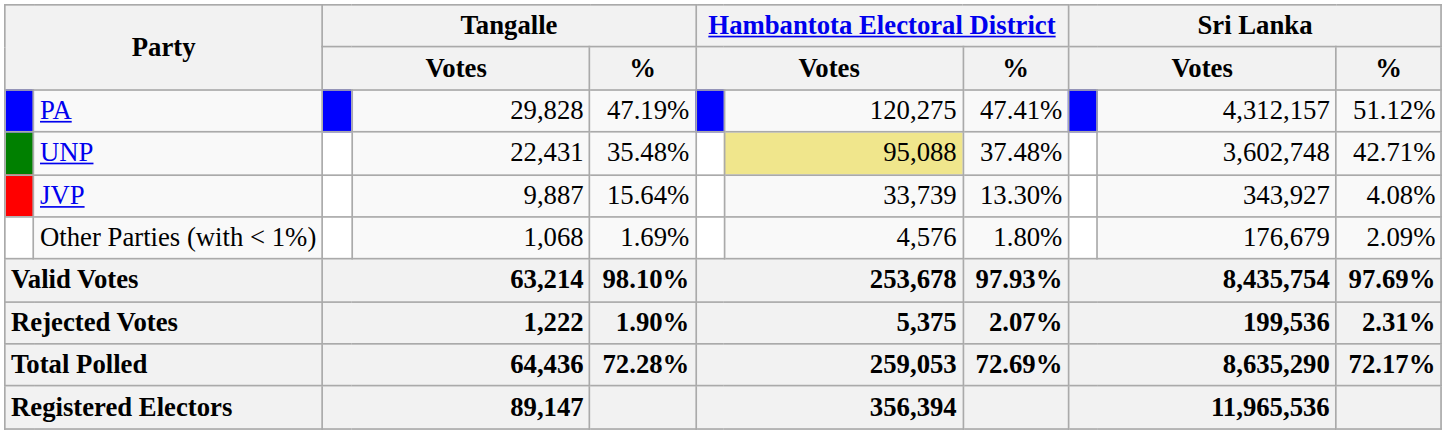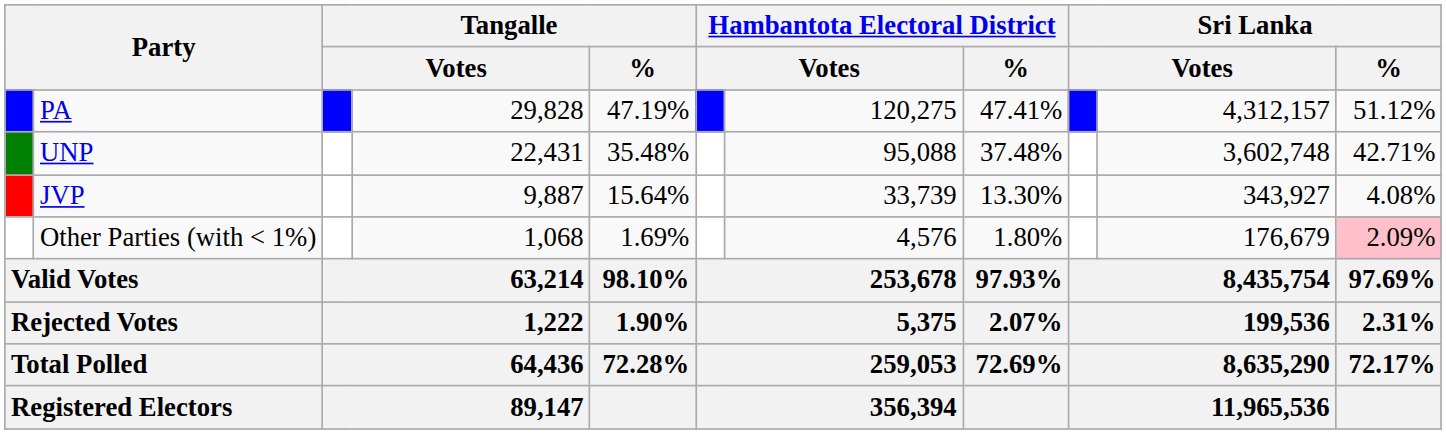(920, 152) khaki background -> (920, 152) no background
(1401, 237) no background -> (1401, 237) pink background
